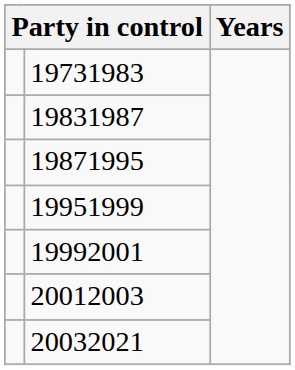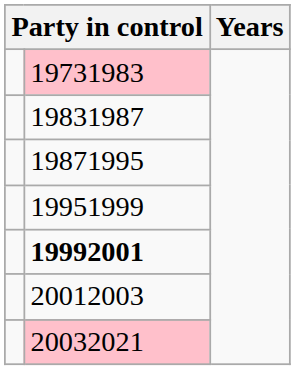(87, 71) no background -> (87, 71) pink background
(87, 251) normal -> (87, 251) bold
(87, 341) no background -> (87, 341) pink background
